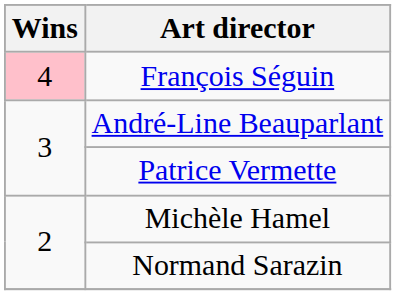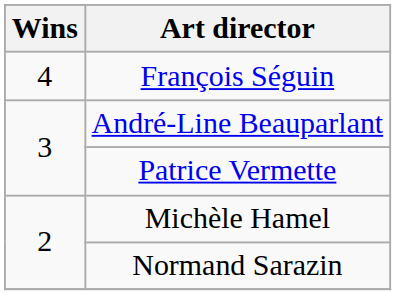(45, 75) pink background -> (45, 75) no background
